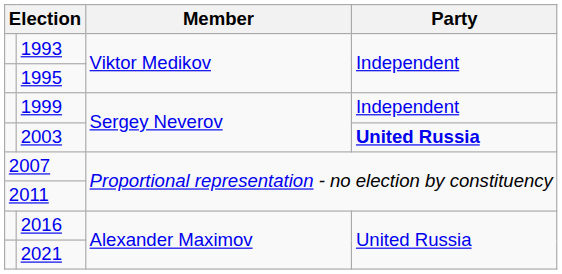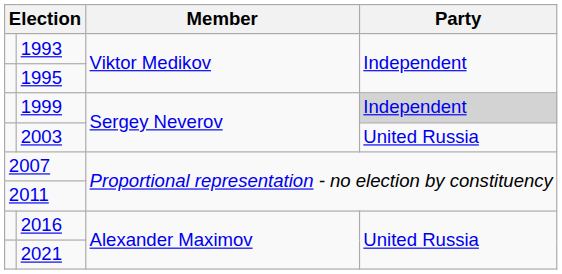(408, 107) no background -> (415, 107) lightgrey background
(418, 136) bold -> (421, 136) normal
